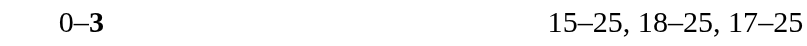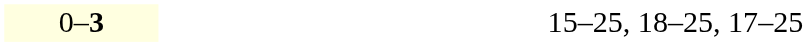(81, 22) no background -> (81, 22) lightyellow background
